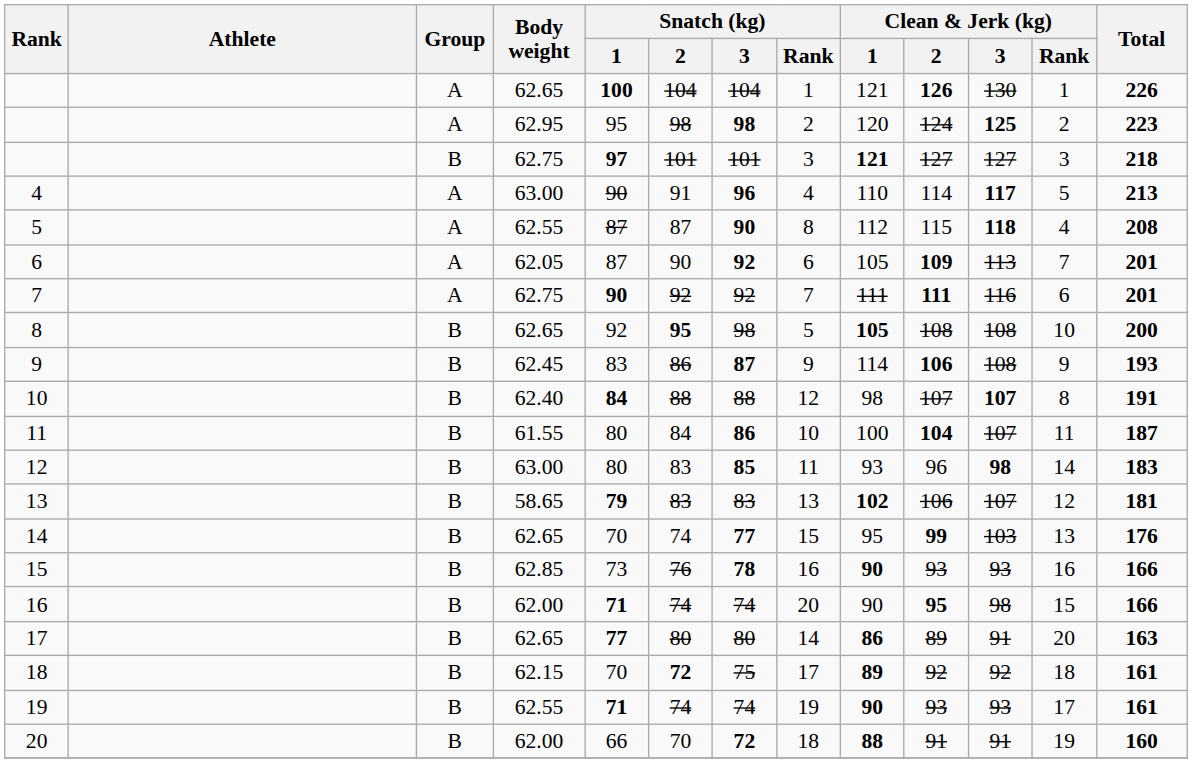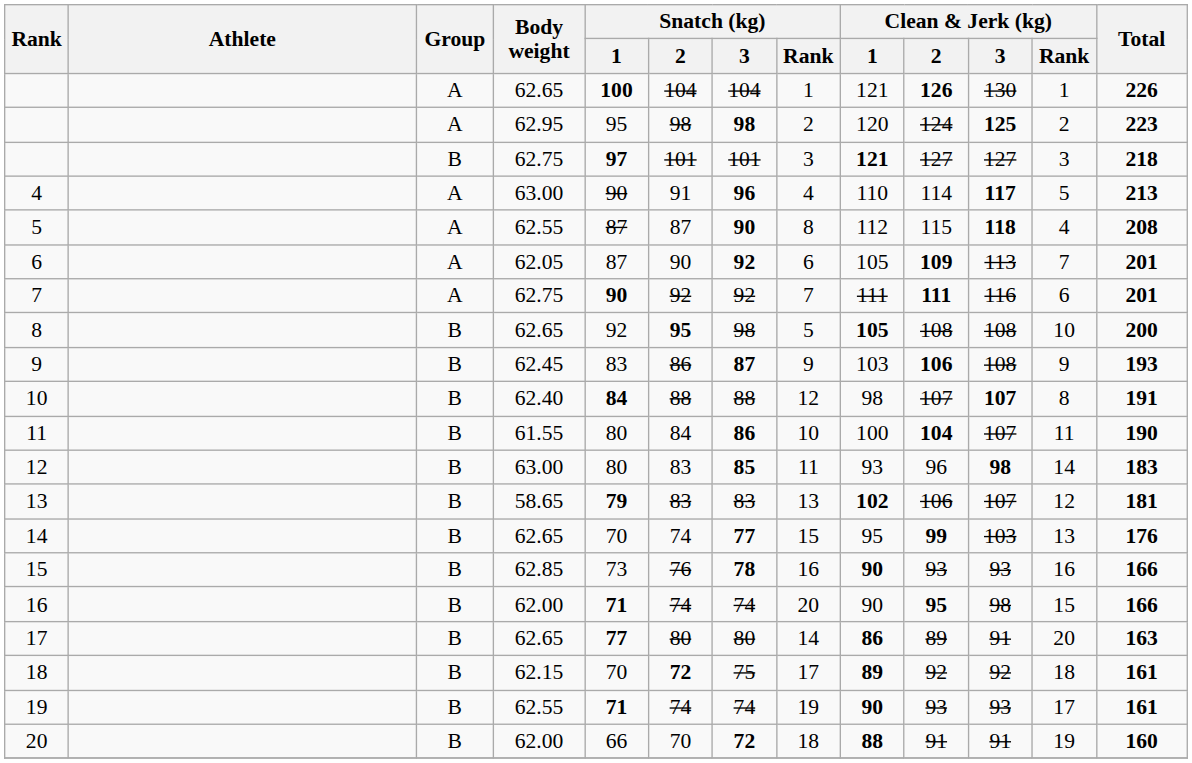(872, 364) 114 -> (872, 364) 103
(1142, 432) 187 -> (1142, 432) 190
